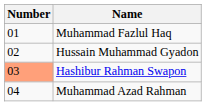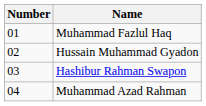(13, 71) lightsalmon background -> (13, 71) no background
